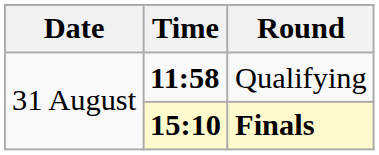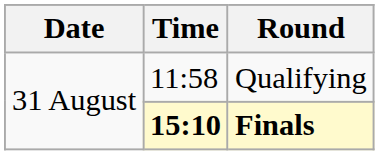(185, 76) bold -> (184, 76) normal
